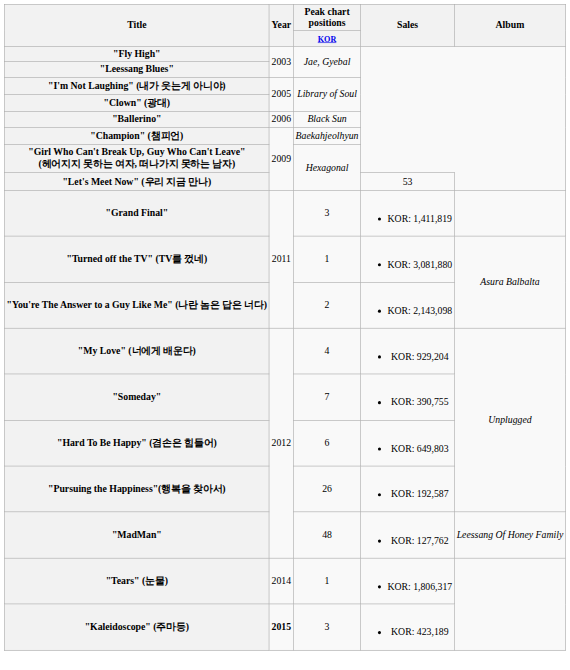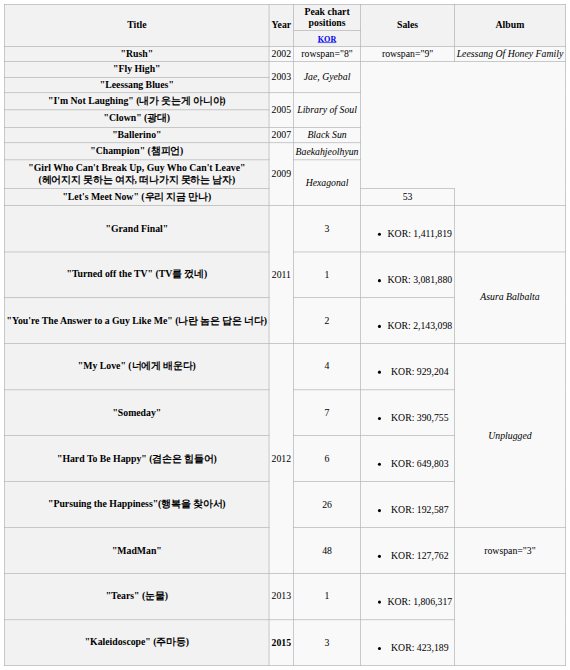+ row: (137, 54)
(281, 119) 2006 -> (281, 135) 2007
(510, 535) Leessang Of Honey Family -> (510, 550) rowspan="3"
(281, 581) 2014 -> (281, 596) 2013
